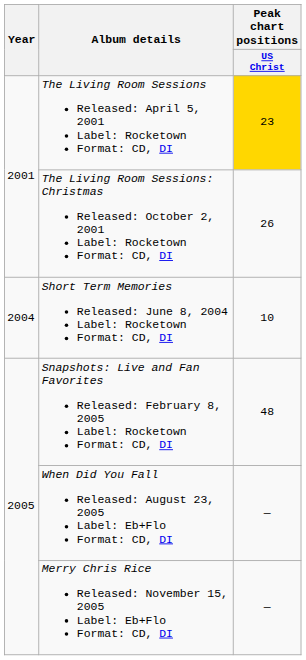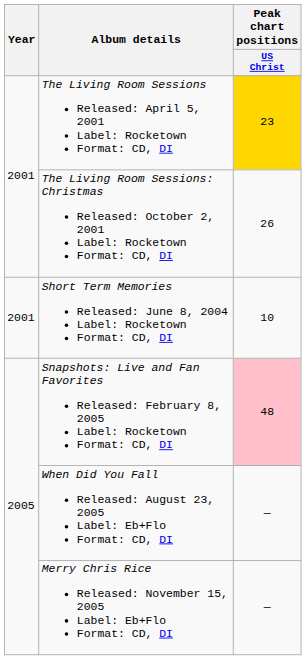(21, 318) 2004 -> (21, 318) 2001
(267, 412) no background -> (267, 412) pink background
